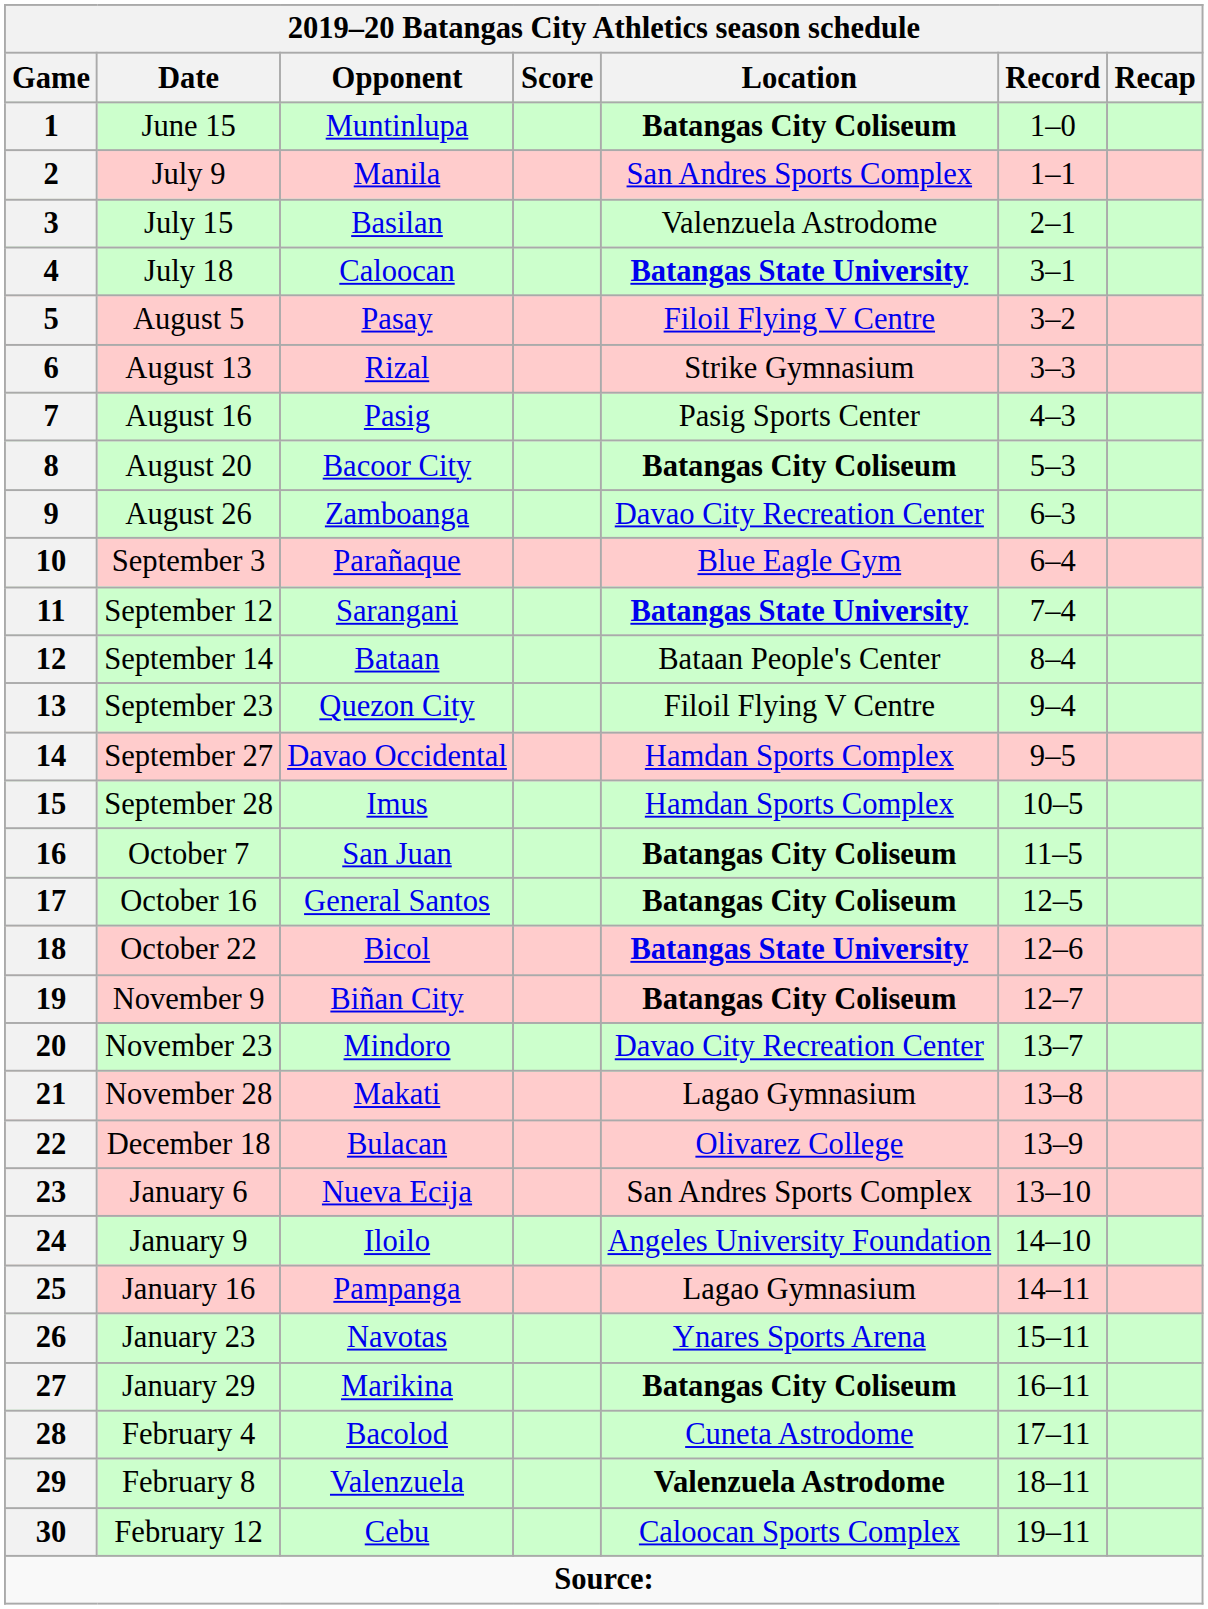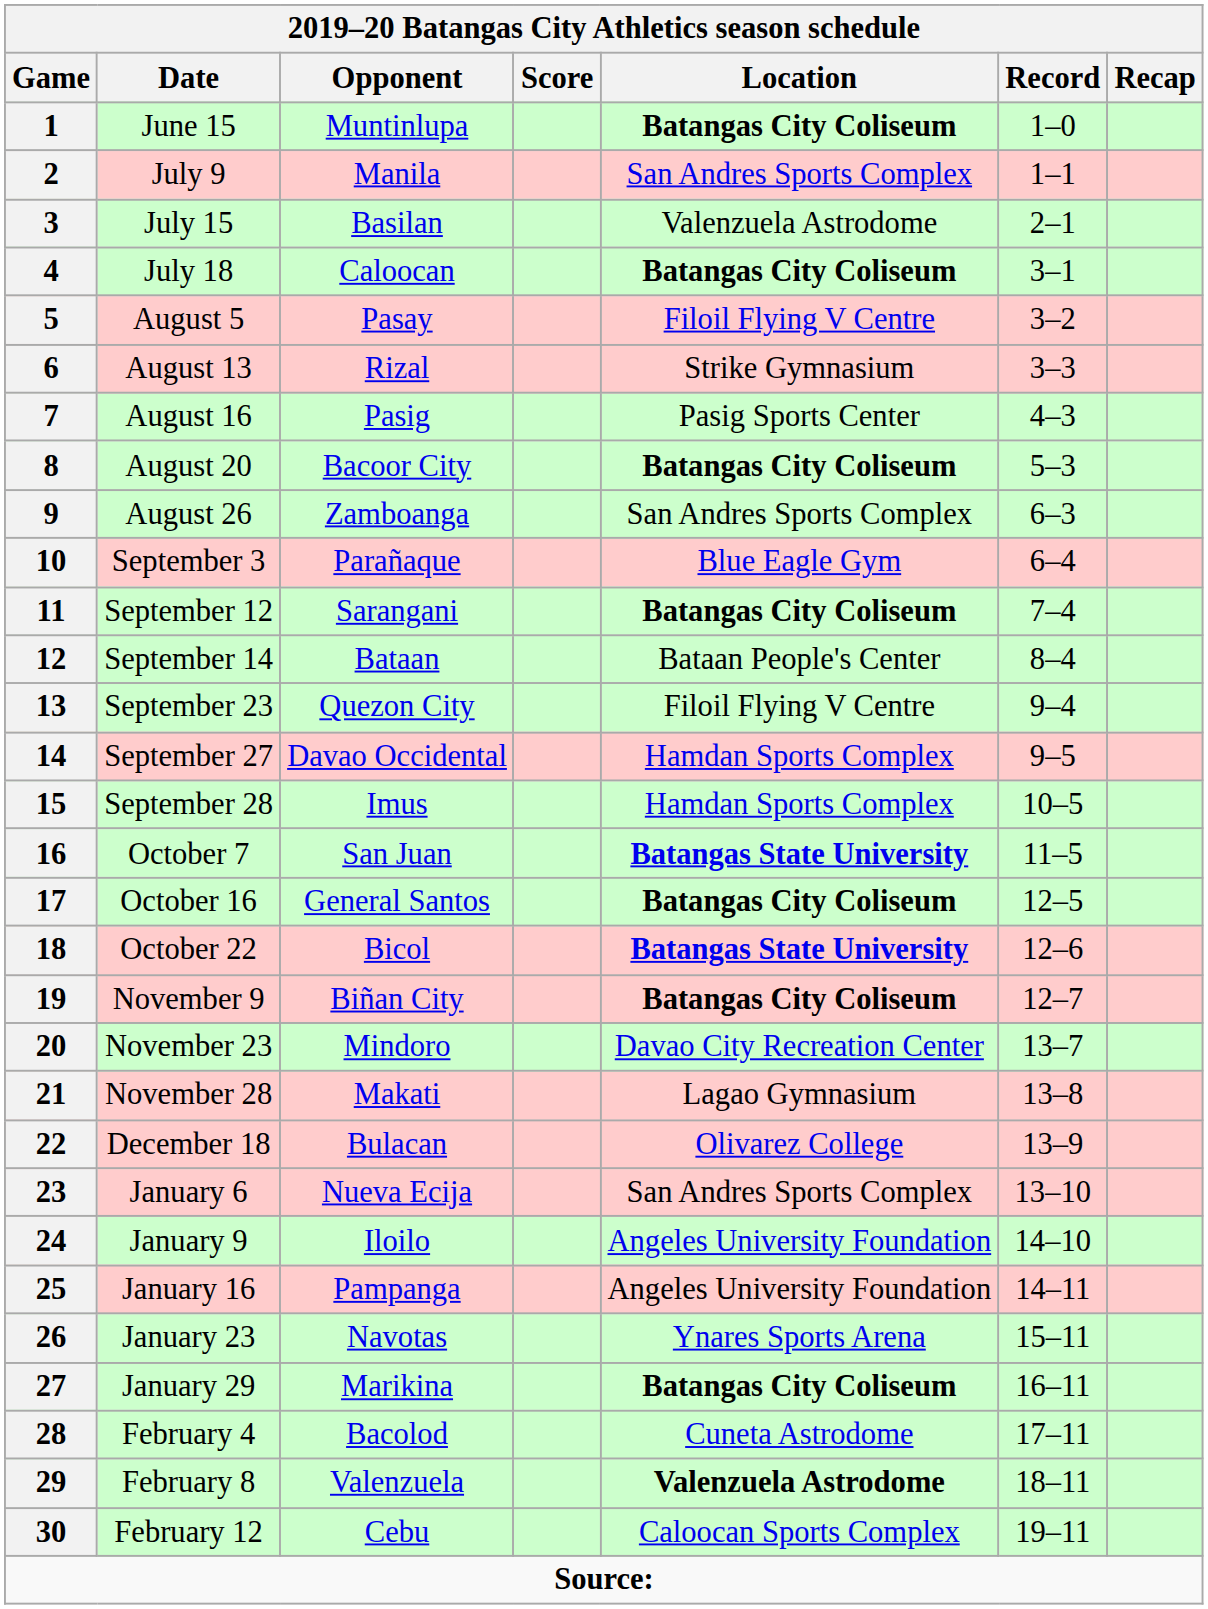(799, 271) Batangas State University -> (799, 271) Batangas City Coliseum
(799, 513) Davao City Recreation Center -> (799, 513) San Andres Sports Complex
(799, 610) Batangas State University -> (799, 610) Batangas City Coliseum
(799, 852) Batangas City Coliseum -> (799, 852) Batangas State University
(799, 1288) Lagao Gymnasium -> (799, 1288) Angeles University Foundation
